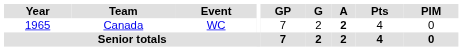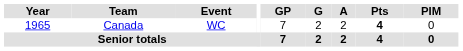(344, 25) bold -> (344, 25) normal
(380, 25) normal -> (380, 25) bold
